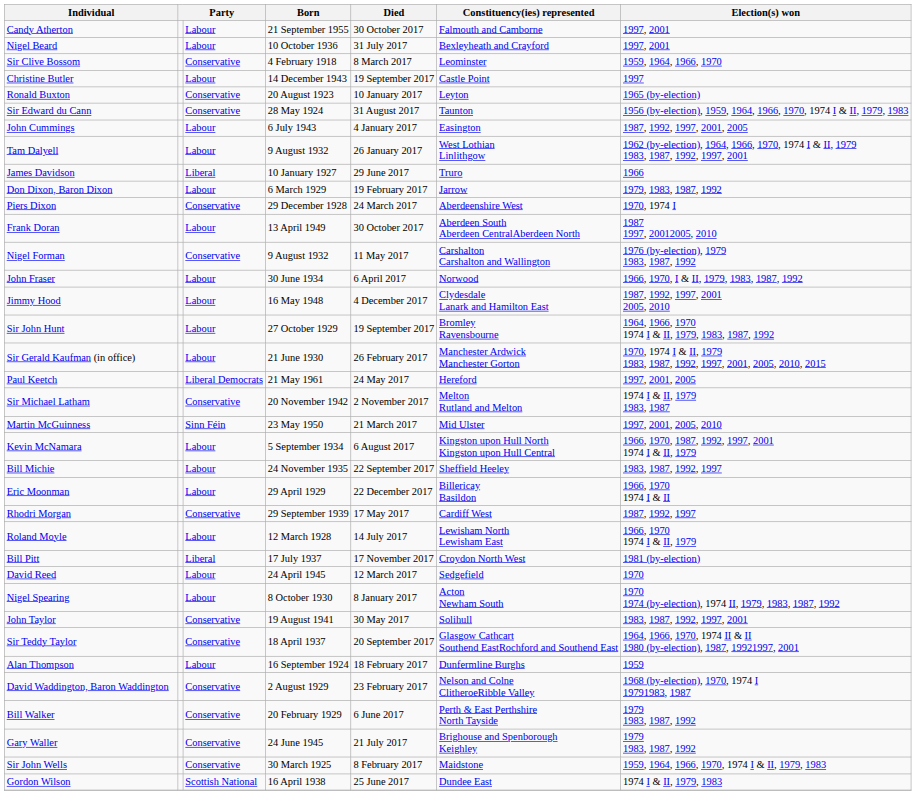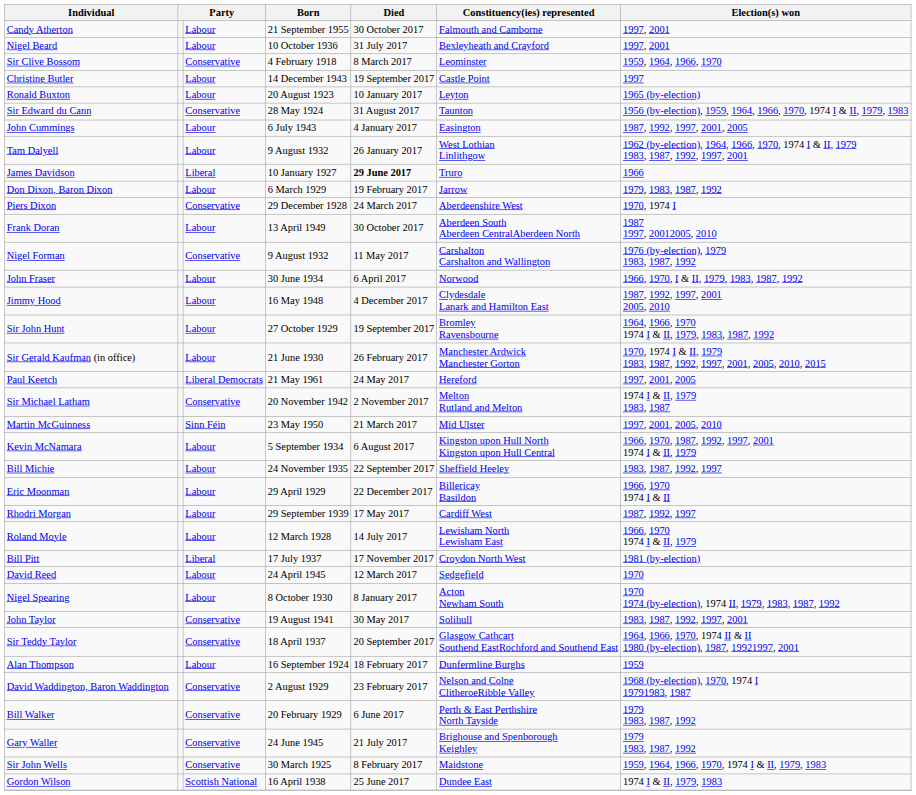(213, 95) Conservative -> (200, 95) Labour
(381, 172) normal -> (382, 172) bold
(213, 513) Conservative -> (200, 513) Labour
